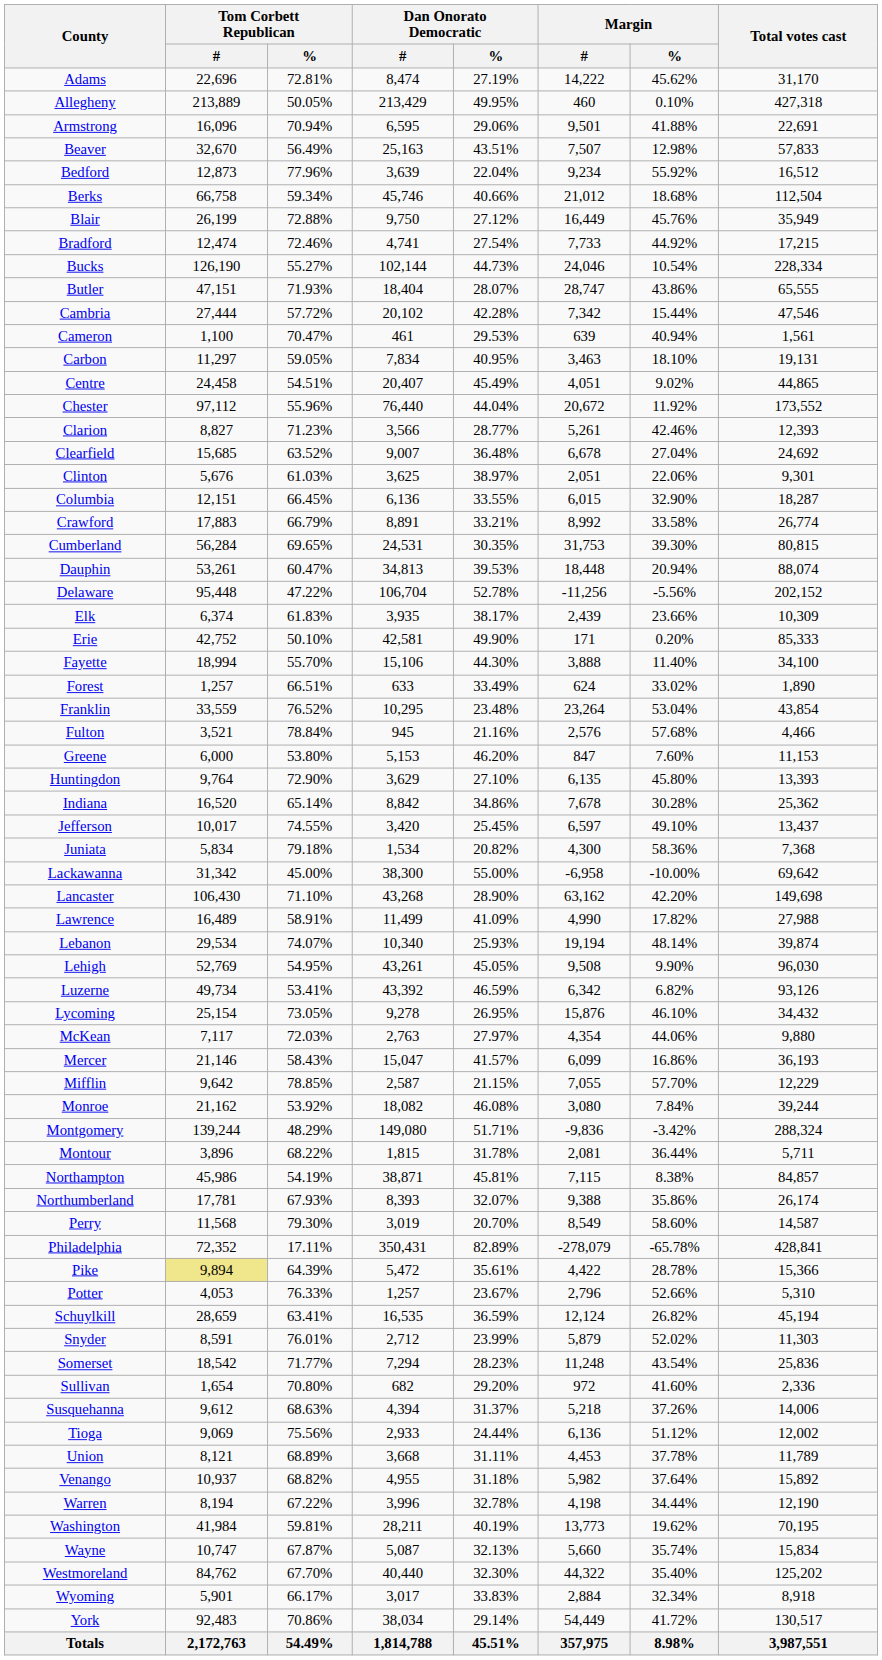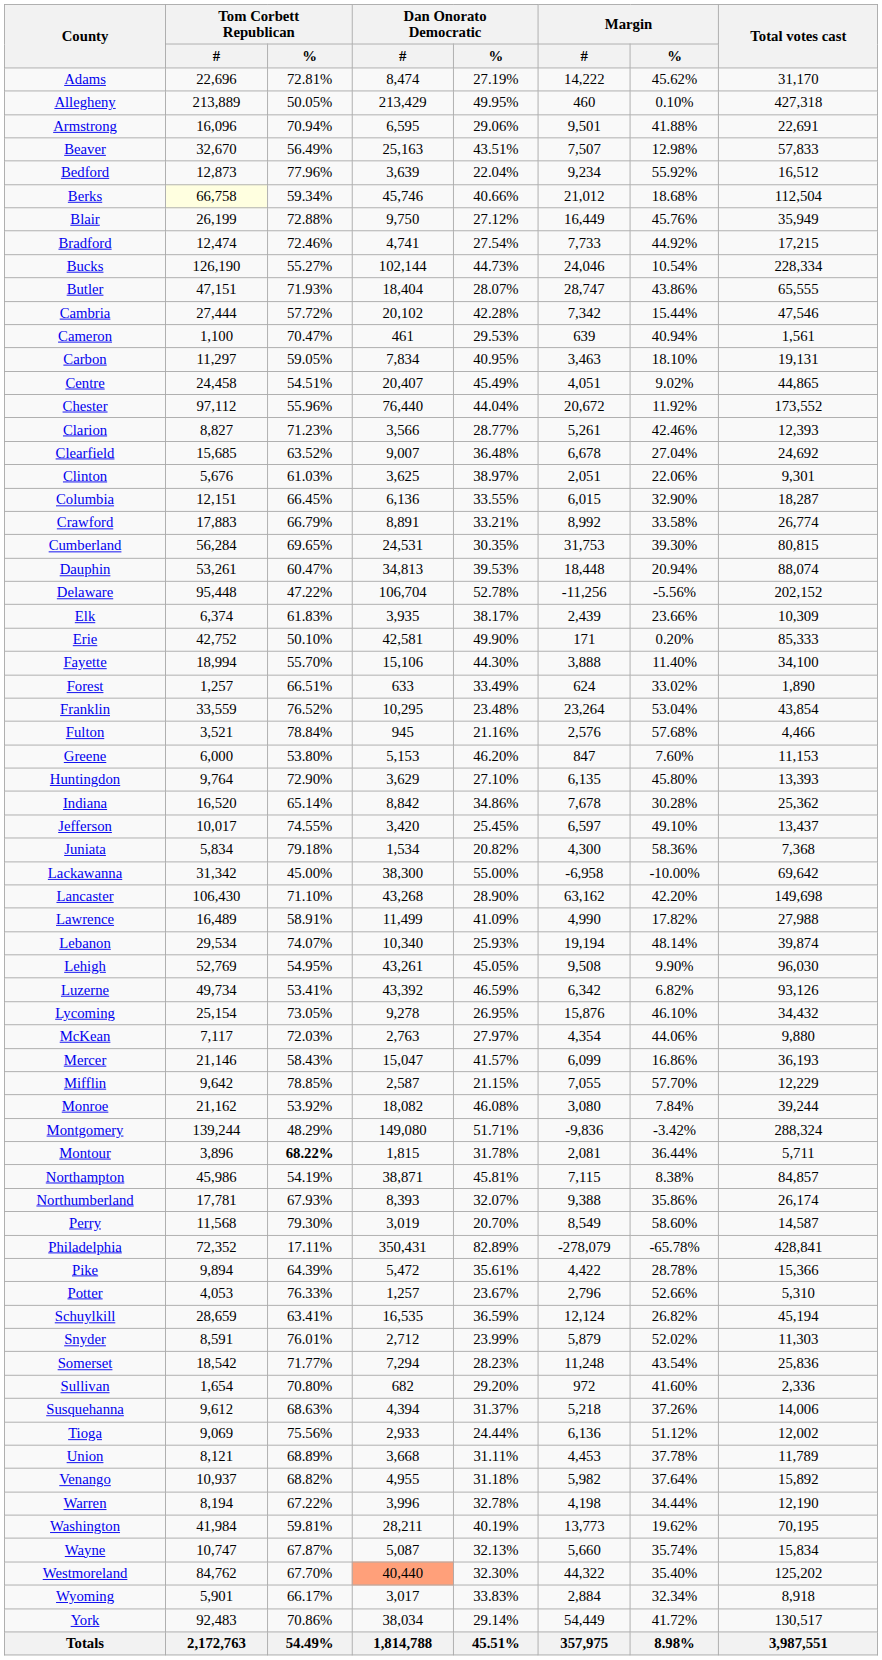(216, 196) no background -> (216, 196) lightyellow background
(310, 1153) normal -> (310, 1153) bold
(216, 1270) khaki background -> (216, 1270) no background
(403, 1573) no background -> (403, 1573) lightsalmon background
